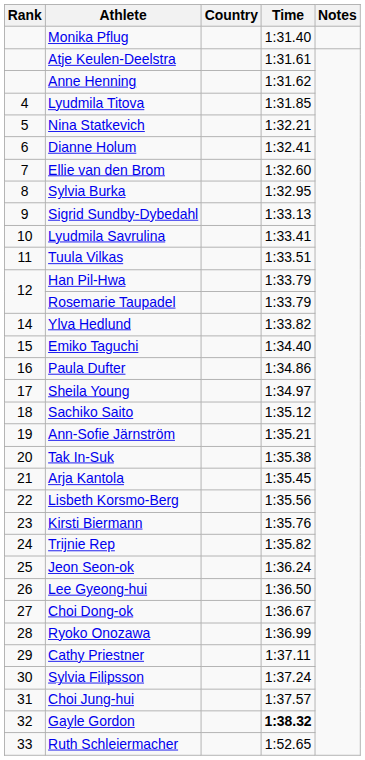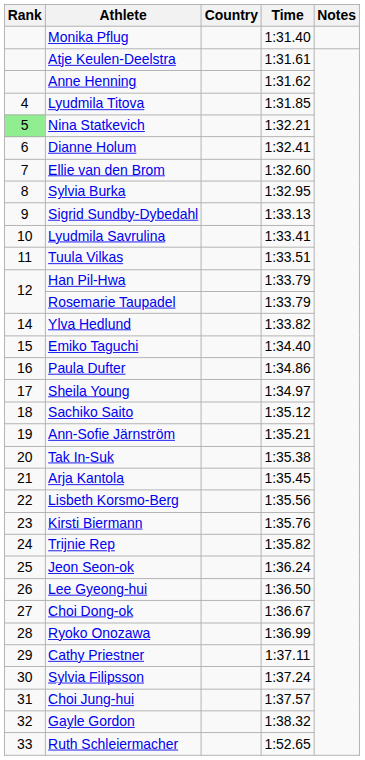(25, 125) no background -> (25, 125) lightgreen background
(288, 721) bold -> (288, 721) normal
